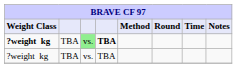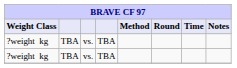(28, 41) bold -> (27, 41) normal
(88, 41) lightgreen background -> (88, 41) no background
(107, 41) bold -> (106, 41) normal
